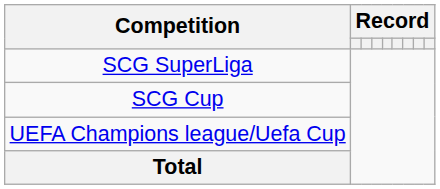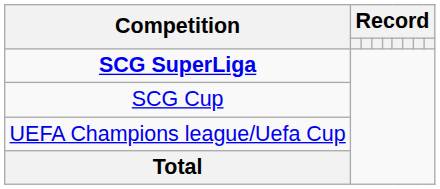(178, 65) normal -> (178, 65) bold
